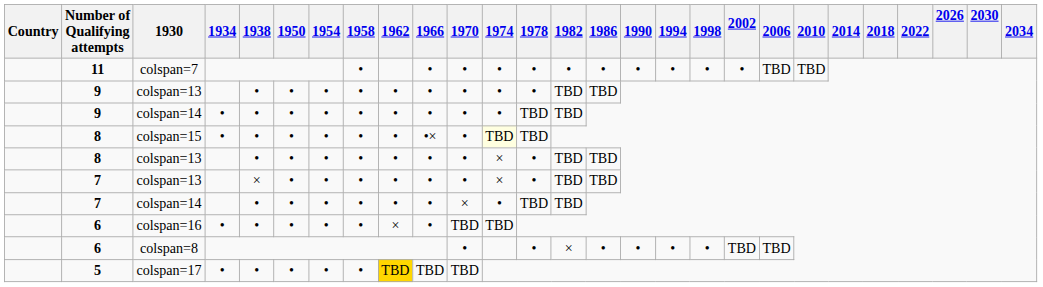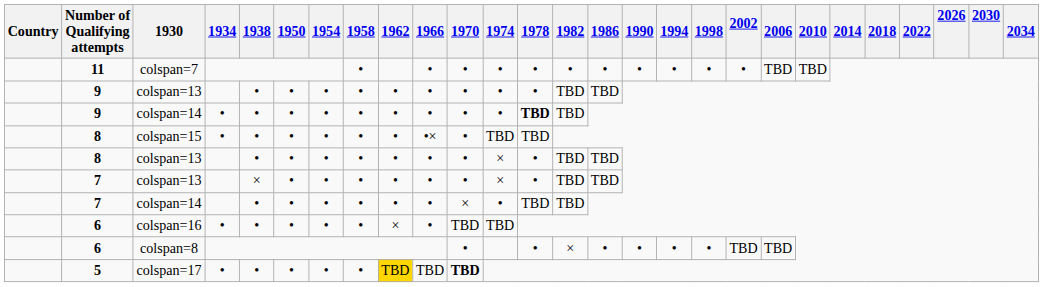(534, 114) normal -> (535, 114) bold
(499, 136) lightyellow background -> (500, 136) no background
(465, 270) normal -> (465, 270) bold
